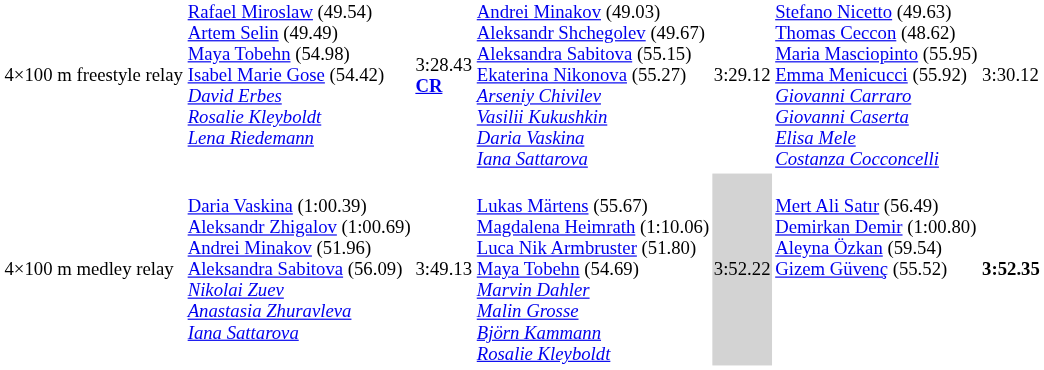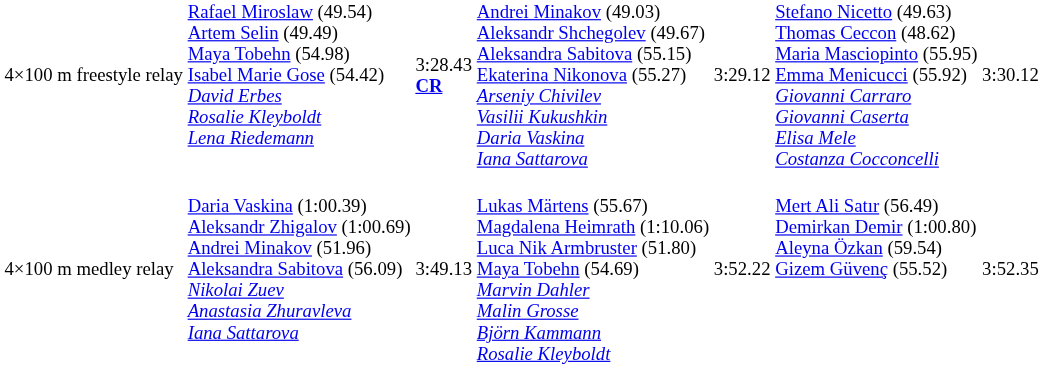(742, 269) lightgrey background -> (742, 269) no background
(1011, 269) bold -> (1010, 269) normal
